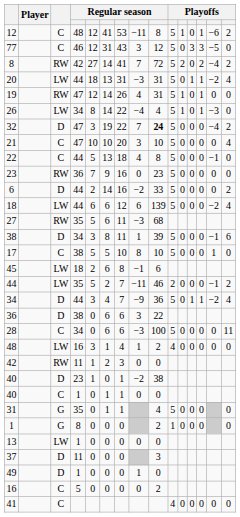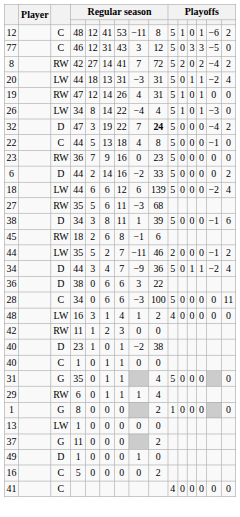- row: (12, 142)
- row: (12, 252)
(61, 268) LW -> (61, 237) RW
+ row: (12, 394)
(61, 457) D -> (61, 441) G
(158, 457) 3 -> (158, 441) 2
